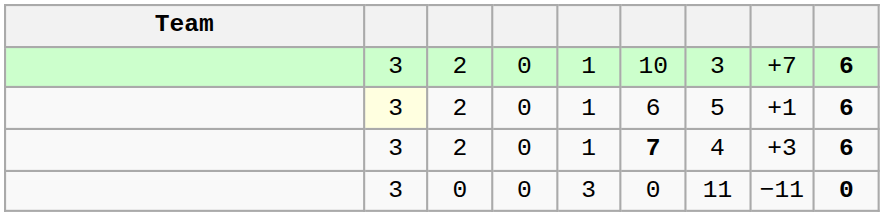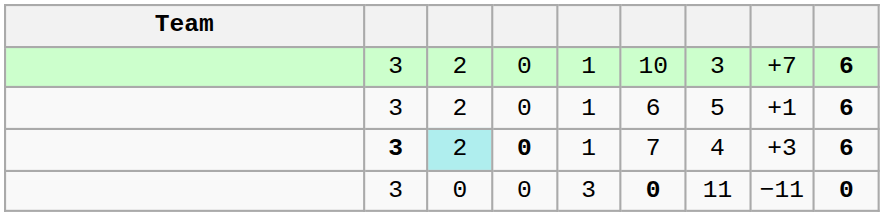(396, 108) lightyellow background -> (396, 108) no background
(396, 149) normal -> (396, 149) bold
(460, 149) no background -> (460, 149) paleturquoise background
(524, 149) normal -> (524, 149) bold
(653, 149) bold -> (653, 149) normal
(653, 190) normal -> (653, 190) bold
